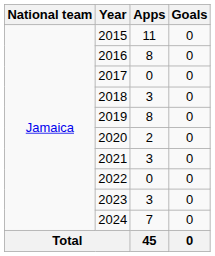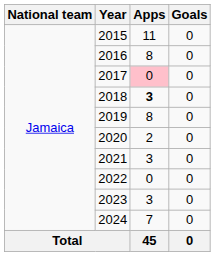(149, 76) no background -> (149, 76) pink background
(149, 96) normal -> (149, 96) bold
